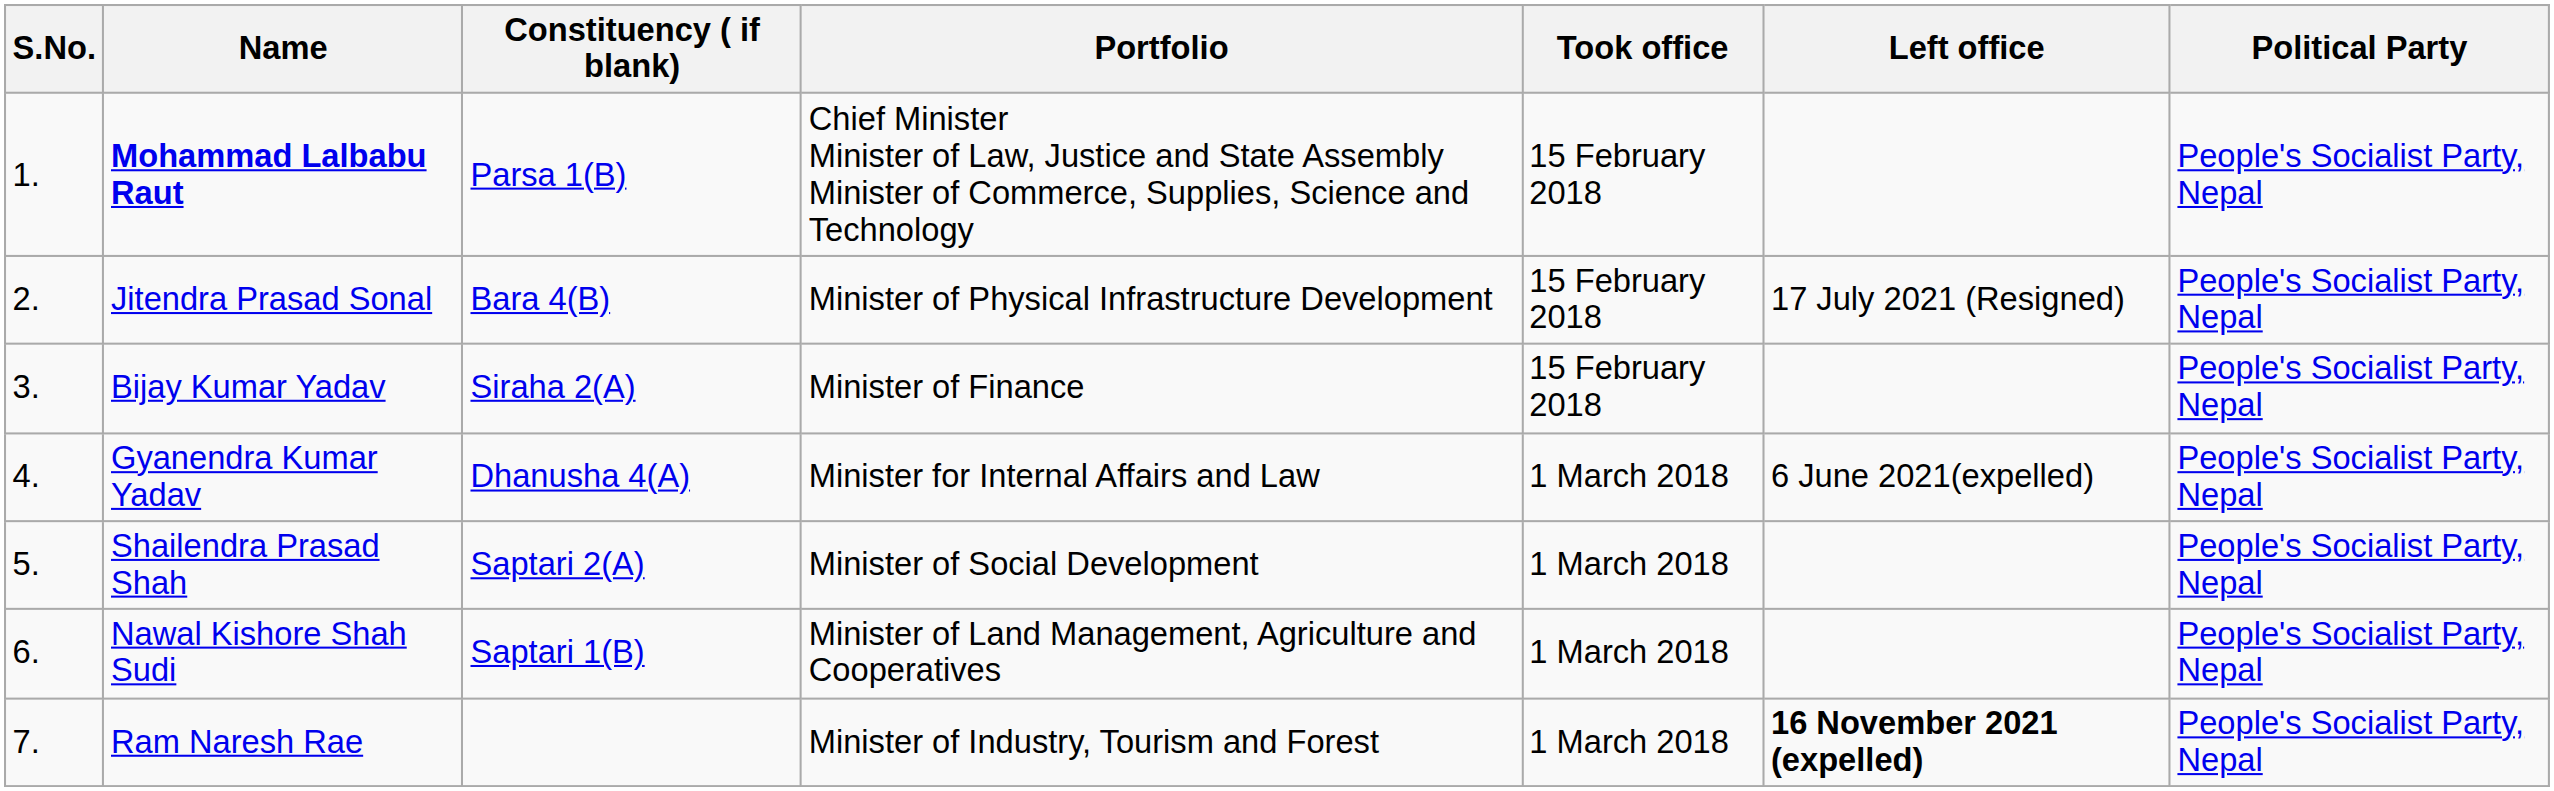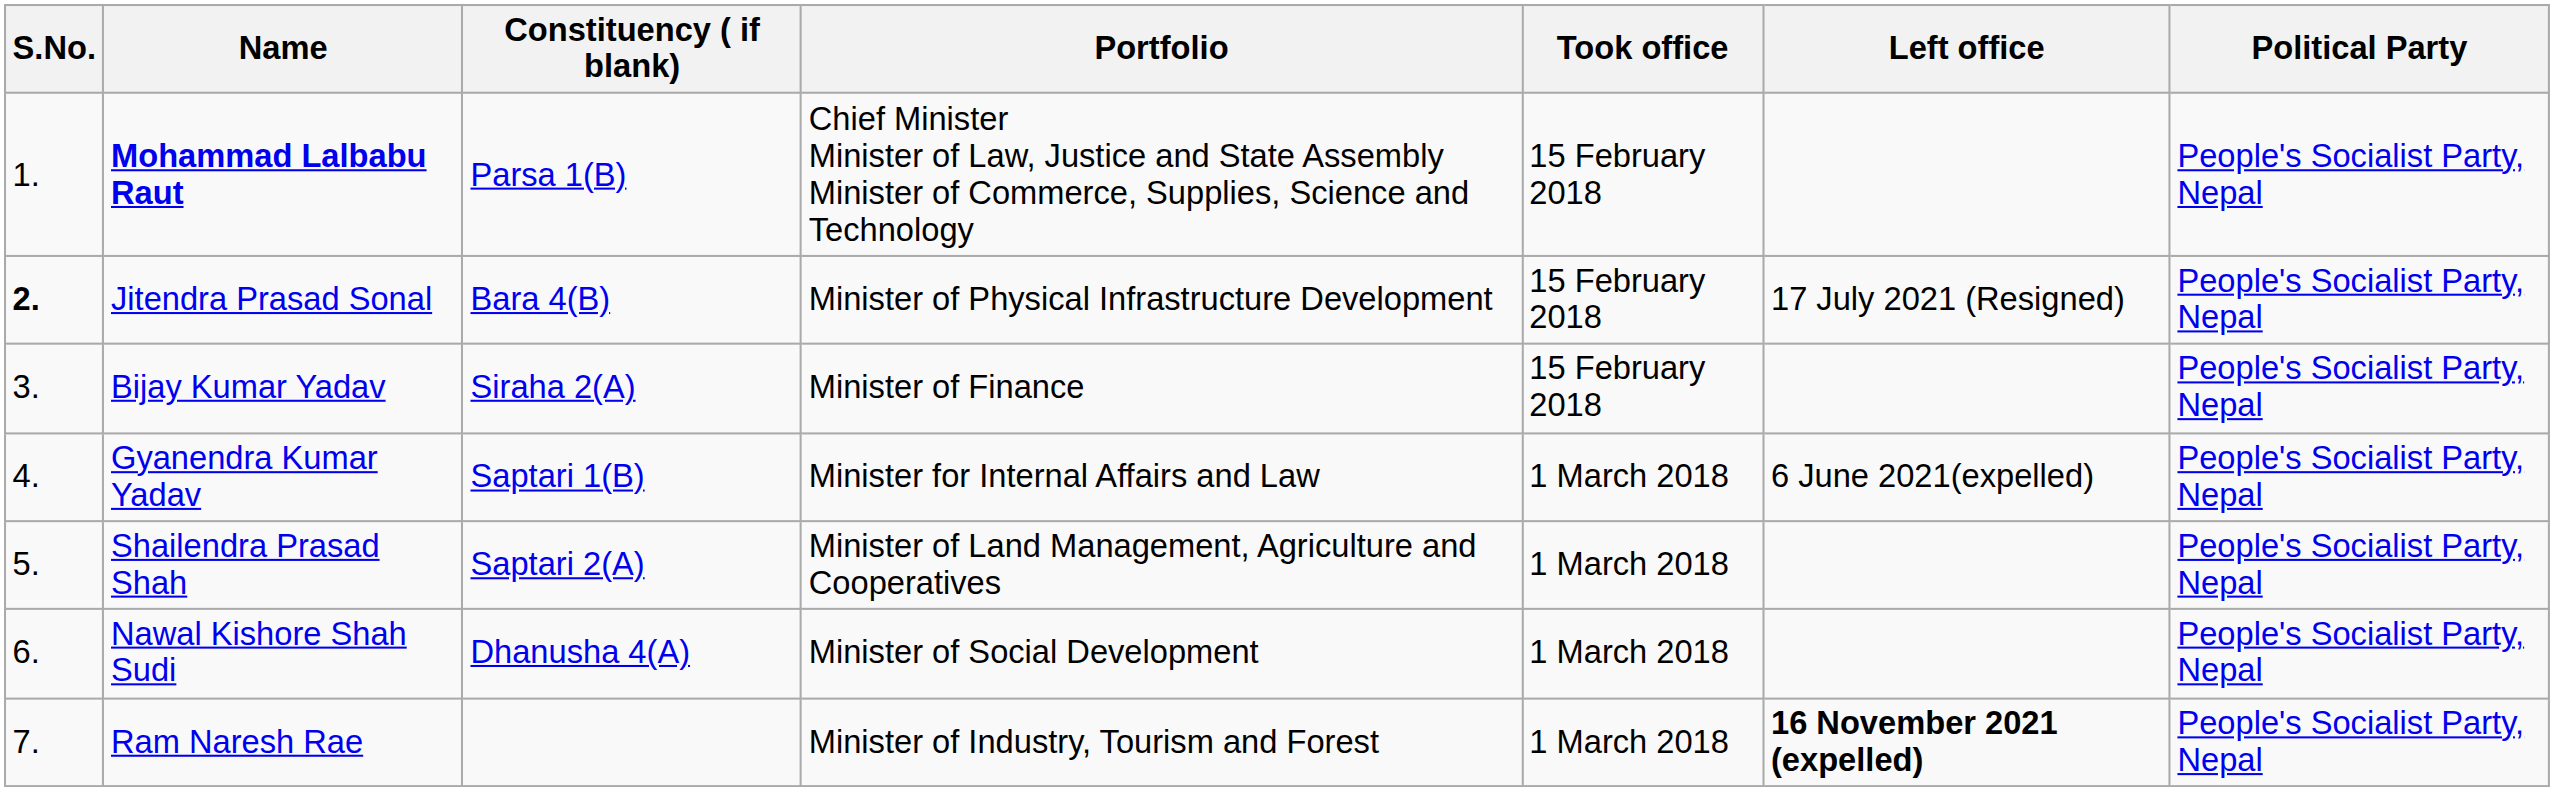(26, 299) normal -> (26, 299) bold
(580, 476) Dhanusha 4(A) -> (558, 476) Saptari 1(B)
(1034, 564) Minister of Social Development -> (1143, 564) Minister of Land Management, Agriculture and Cooperatives
(558, 653) Saptari 1(B) -> (580, 653) Dhanusha 4(A)
(1143, 653) Minister of Land Management, Agriculture and Cooperatives -> (1034, 653) Minister of Social Development
